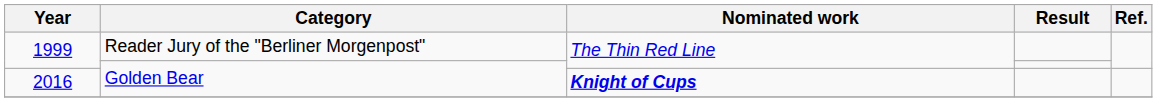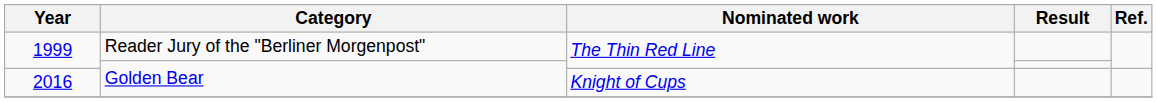(633, 82) bold -> (628, 82) normal
